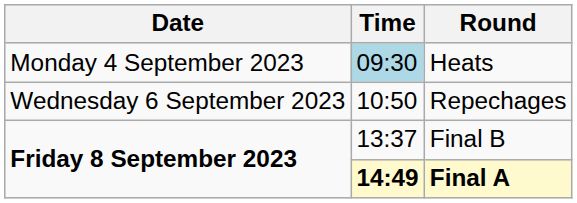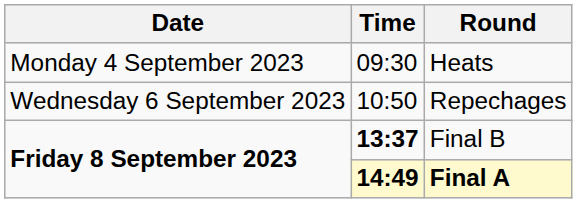(387, 62) lightblue background -> (387, 62) no background
(387, 139) normal -> (388, 139) bold
